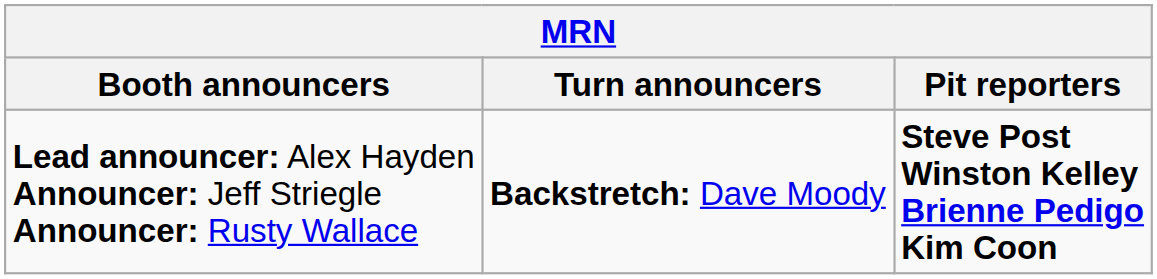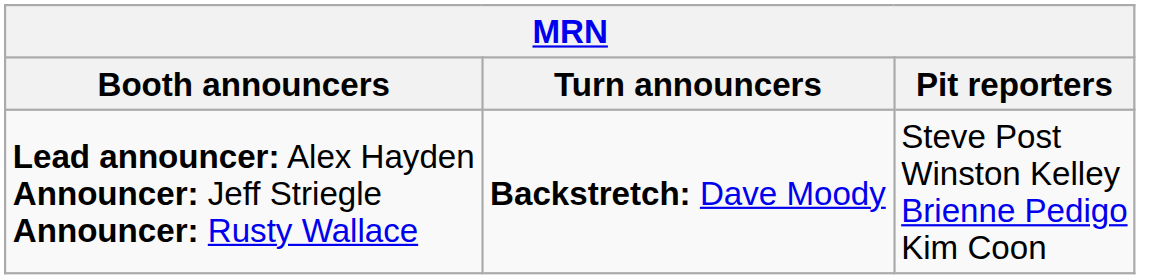(1023, 192) bold -> (1014, 192) normal
